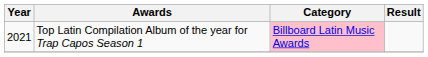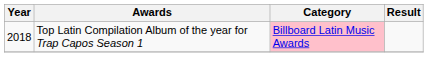(19, 36) 2021 -> (19, 36) 2018
